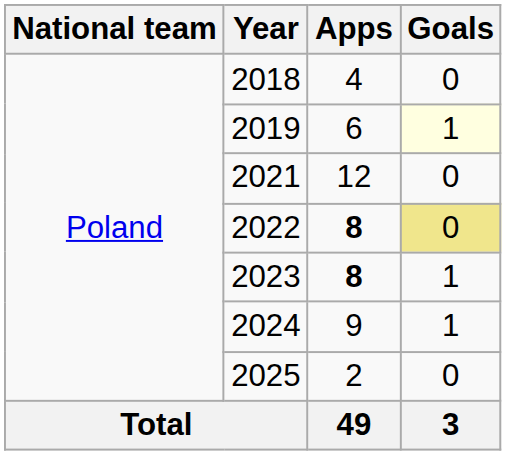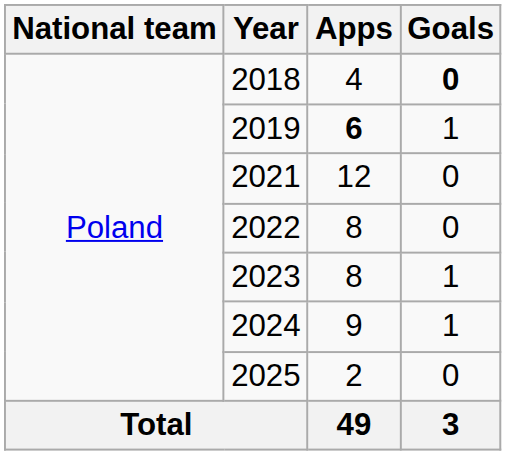(451, 78) normal -> (451, 78) bold
(354, 128) normal -> (354, 128) bold
(451, 128) lightyellow background -> (451, 128) no background
(354, 227) bold -> (354, 227) normal
(451, 227) khaki background -> (451, 227) no background
(354, 276) bold -> (354, 276) normal
